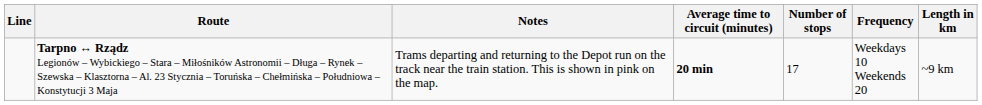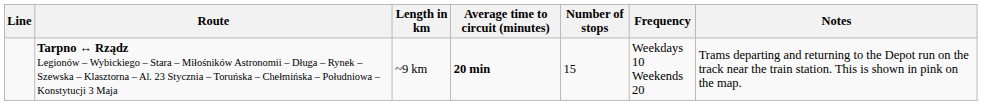columns swapped: (948, 21) <-> (533, 21)
(792, 69) 17 -> (570, 69) 15
